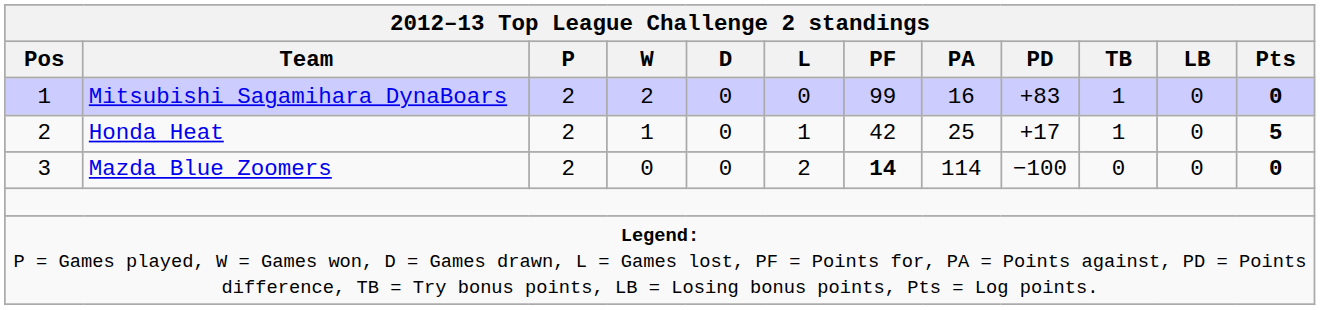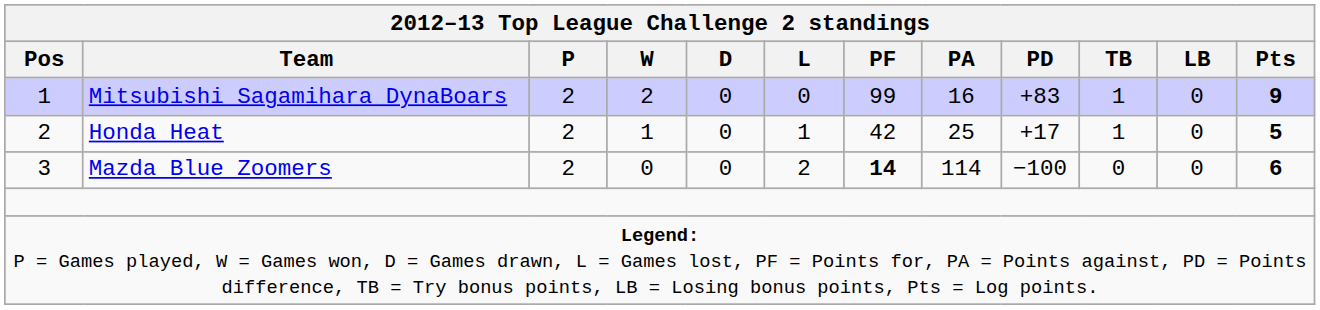(1276, 97) 0 -> (1276, 97) 9
(1276, 170) 0 -> (1276, 170) 6
